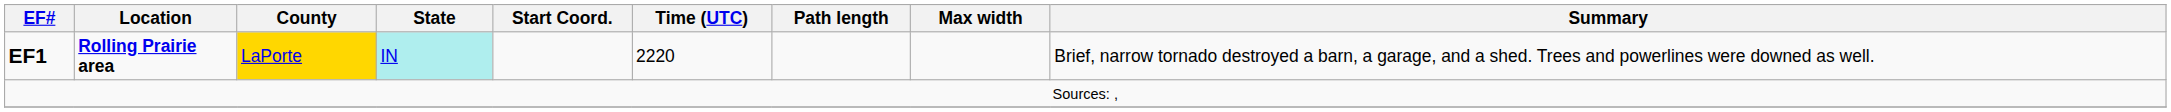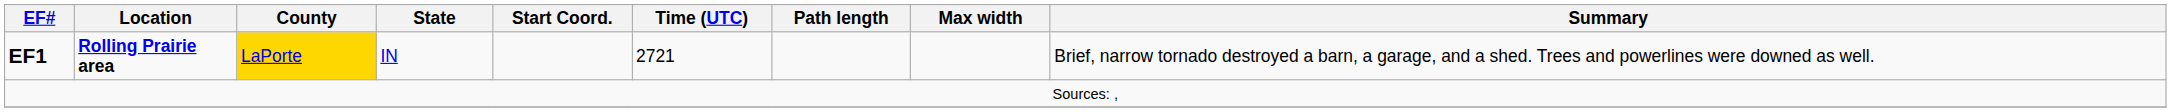(389, 55) paleturquoise background -> (389, 55) no background
(655, 55) 2220 -> (655, 55) 2721
